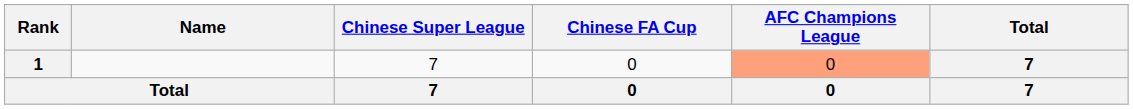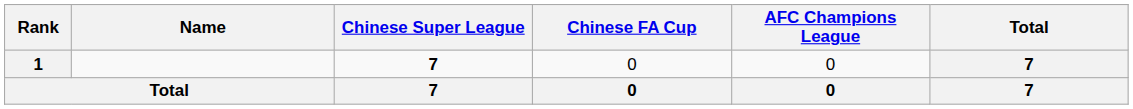(433, 63) normal -> (433, 63) bold
(830, 63) lightsalmon background -> (830, 63) no background
